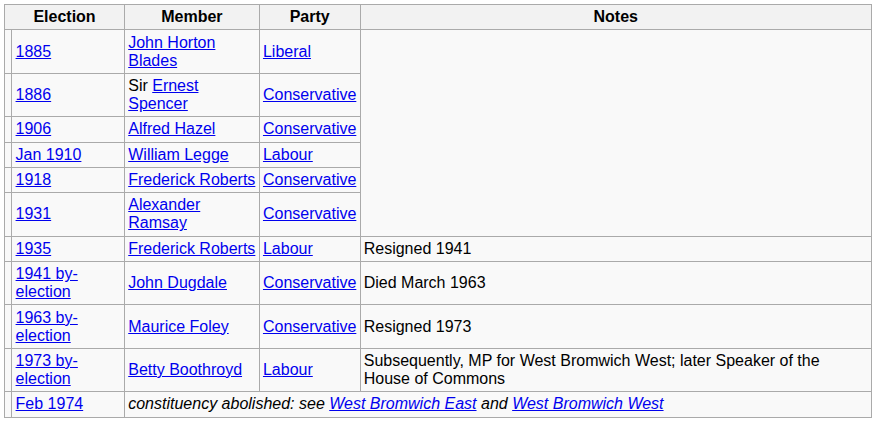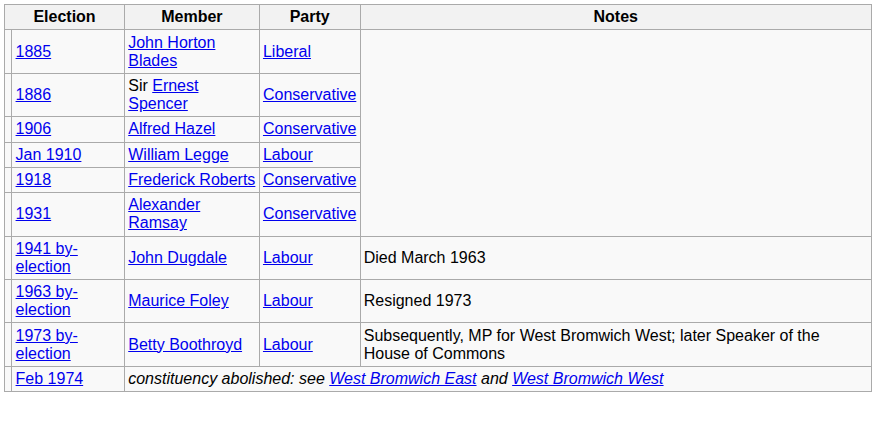- row: (33, 248)
(310, 283) Conservative -> (288, 257) Labour
(310, 326) Conservative -> (288, 301) Labour
